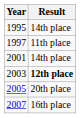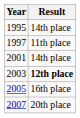(51, 89) 20th place -> (51, 89) 16th place
(51, 105) 16th place -> (51, 105) 20th place
